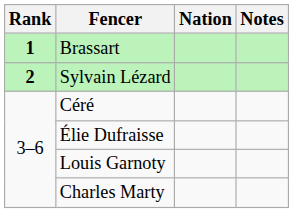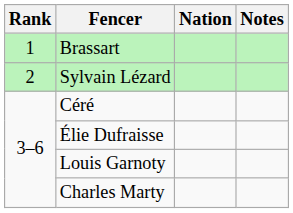(30, 47) bold -> (30, 47) normal
(30, 76) bold -> (30, 76) normal
